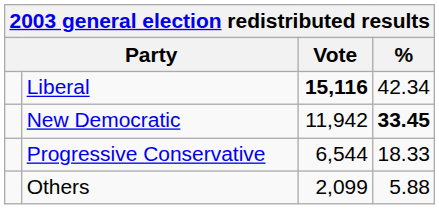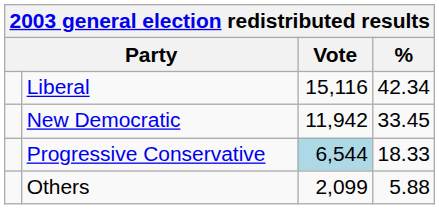(336, 87) bold -> (337, 87) normal
(404, 120) bold -> (404, 120) normal
(342, 154) no background -> (342, 154) lightblue background
